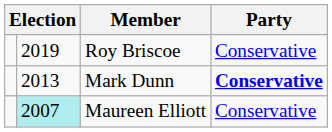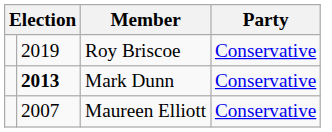(40, 80) normal -> (40, 80) bold
(269, 80) bold -> (266, 80) normal
(40, 111) paleturquoise background -> (40, 111) no background
